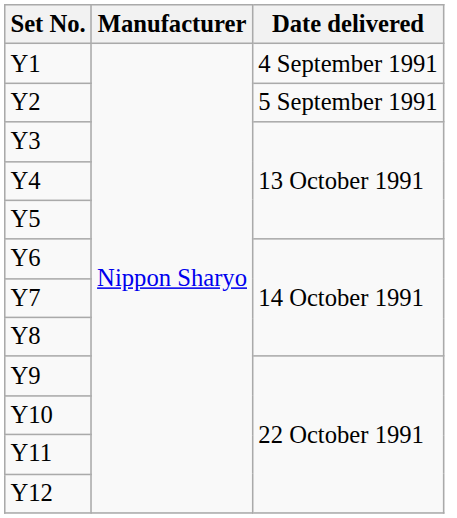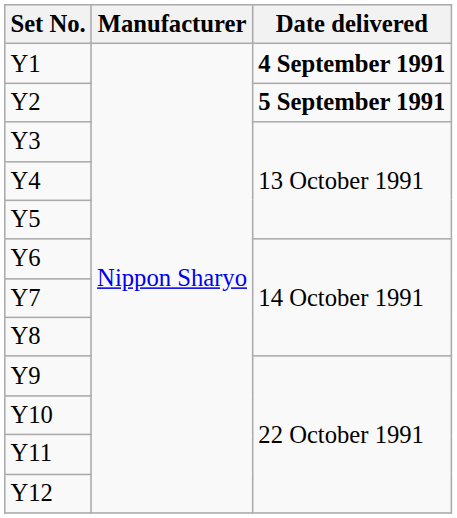(348, 63) normal -> (352, 63) bold
(348, 102) normal -> (352, 102) bold
